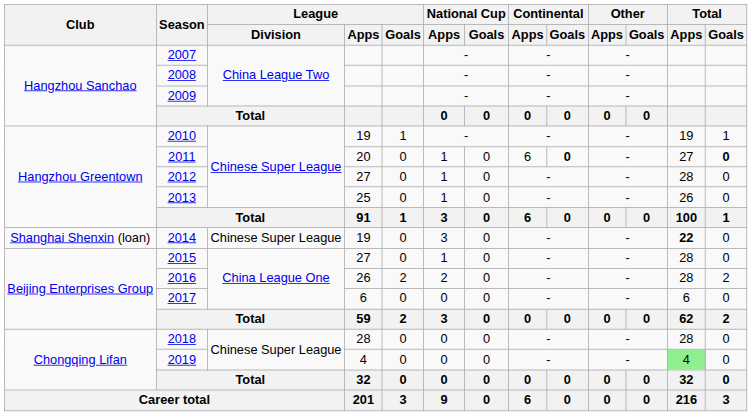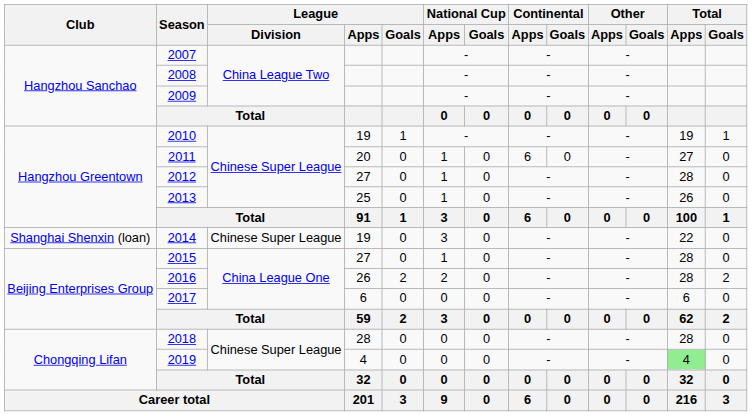(567, 156) bold -> (567, 156) normal
(726, 156) bold -> (726, 156) normal
(686, 237) bold -> (686, 237) normal
